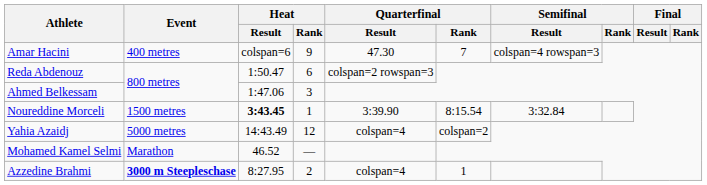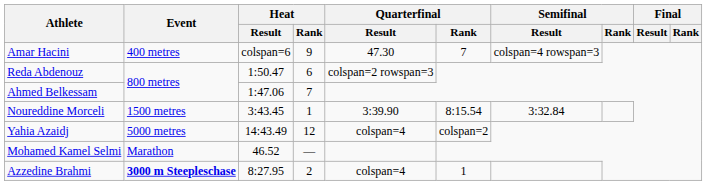(309, 92) 3 -> (309, 92) 7
(266, 112) bold -> (266, 112) normal
